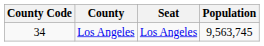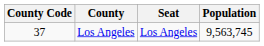(39, 31) 34 -> (39, 31) 37
